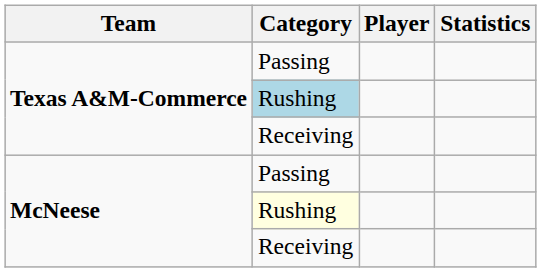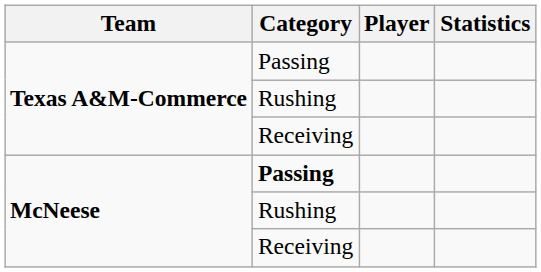(297, 98) lightblue background -> (297, 98) no background
(294, 172) normal -> (296, 172) bold
(297, 210) lightyellow background -> (297, 210) no background
